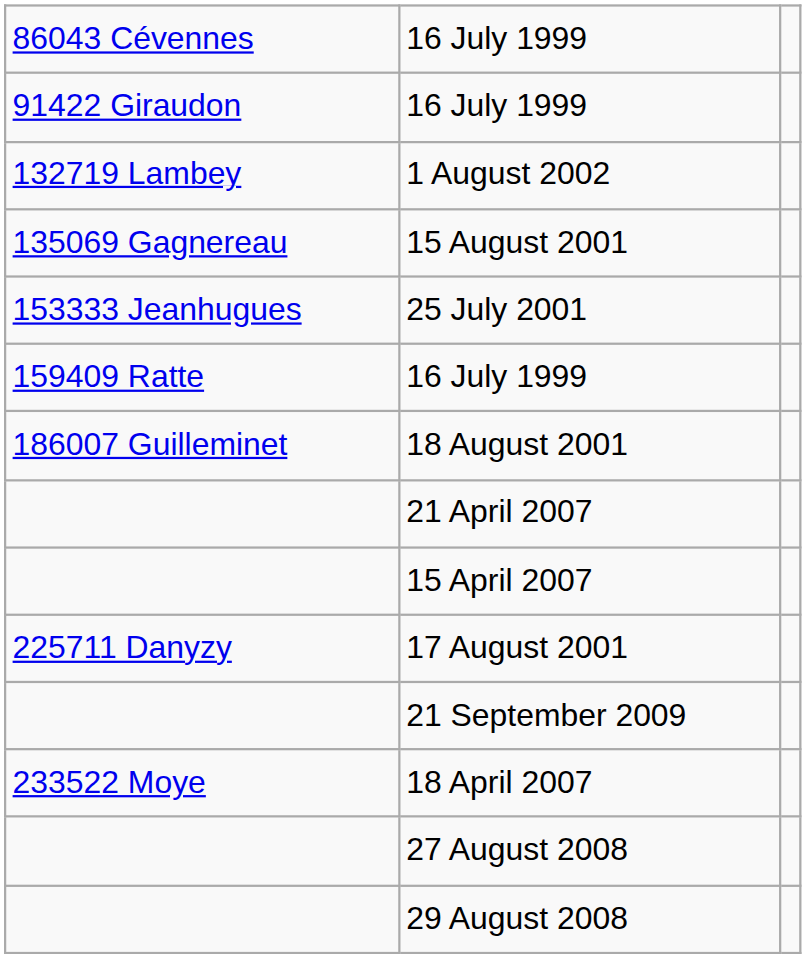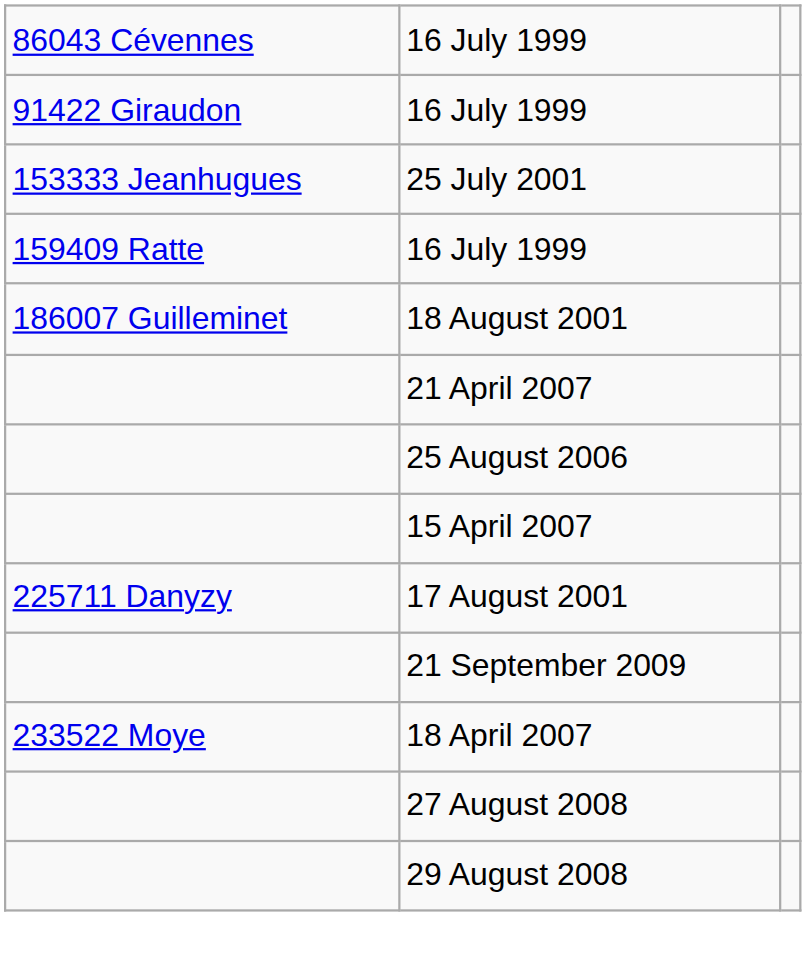- row: (127, 173)
- row: (150, 241)
+ row: (202, 458)
